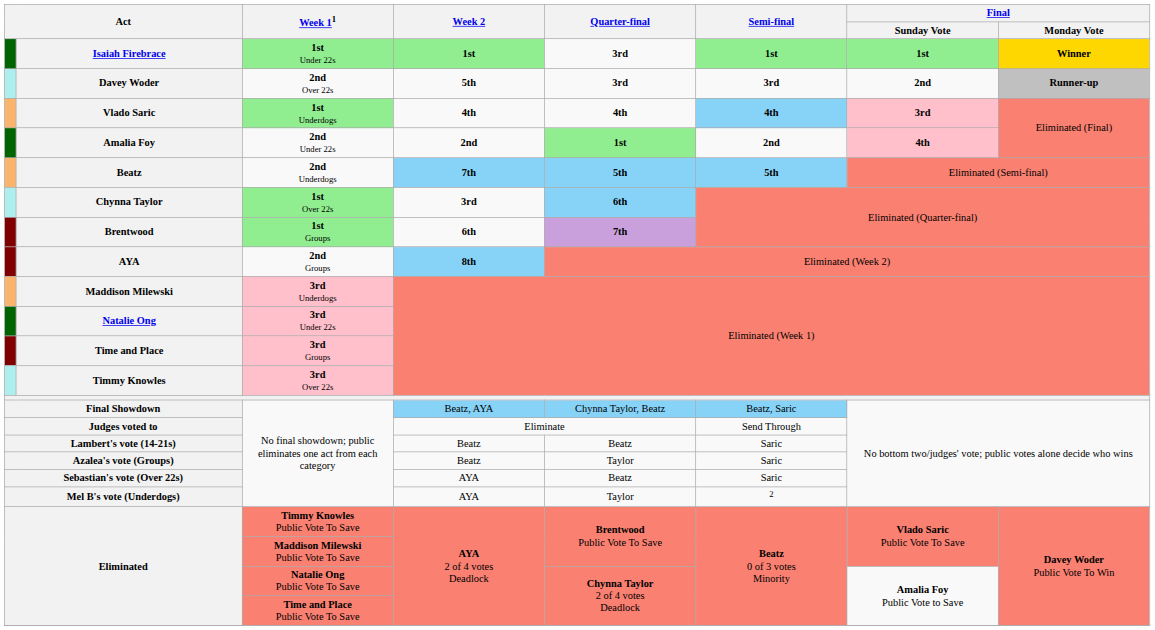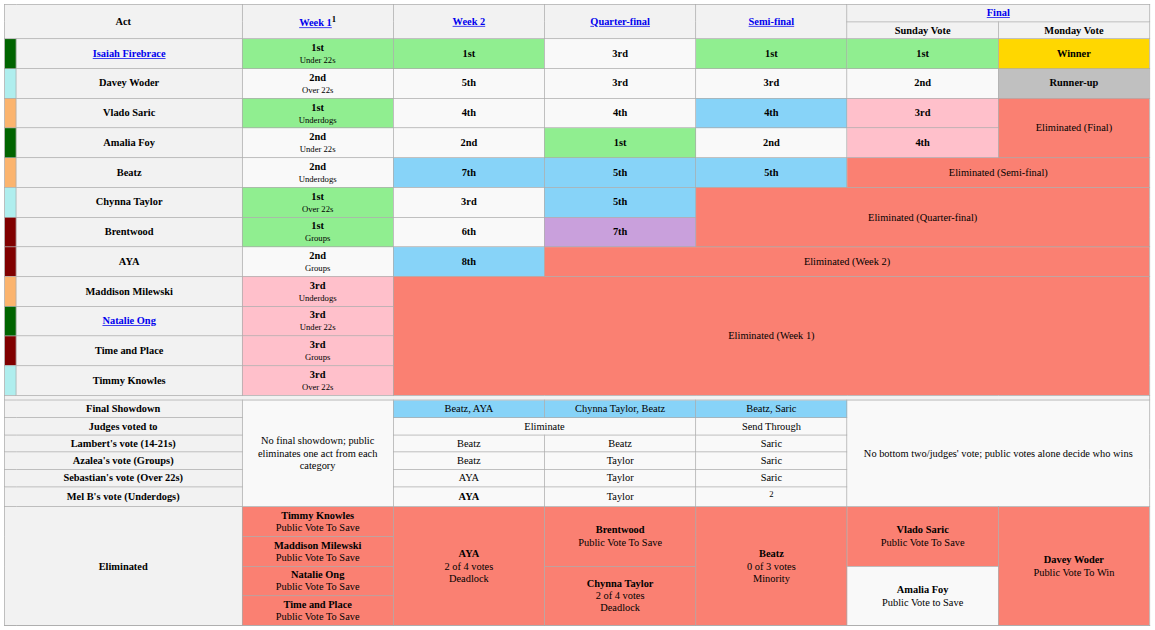(620, 202) 6th -> (620, 202) 5th
(620, 478) Beatz -> (620, 478) Taylor
(469, 497) normal -> (469, 497) bold
